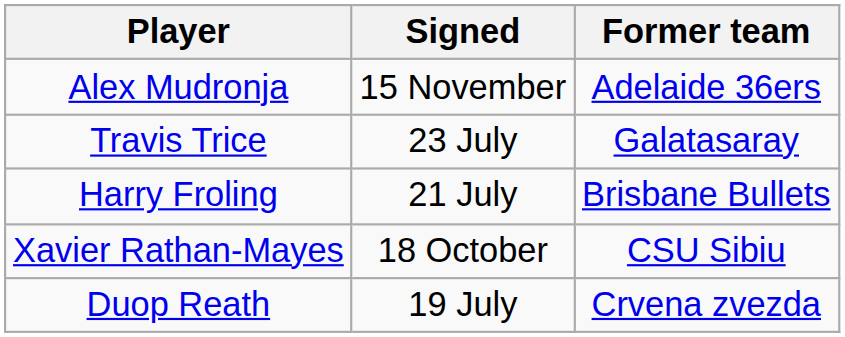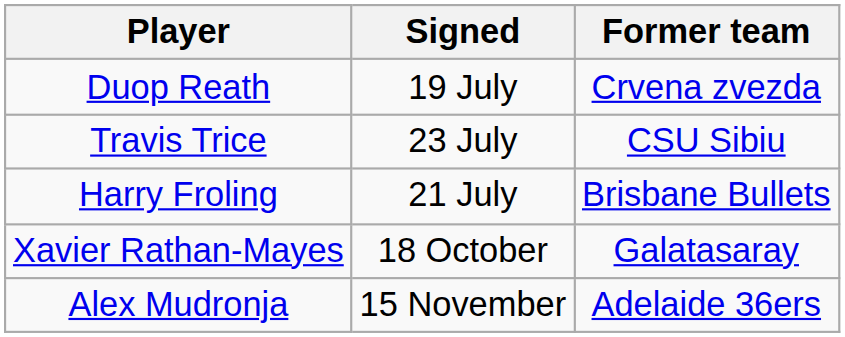rows swapped: (178, 304) <-> (178, 86)
(706, 140) Galatasaray -> (706, 140) CSU Sibiu
(706, 250) CSU Sibiu -> (706, 250) Galatasaray
